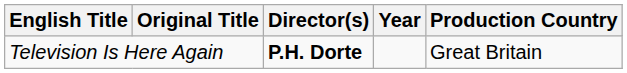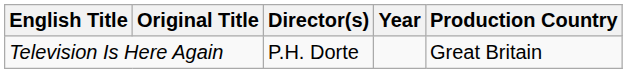(315, 52) bold -> (313, 52) normal
